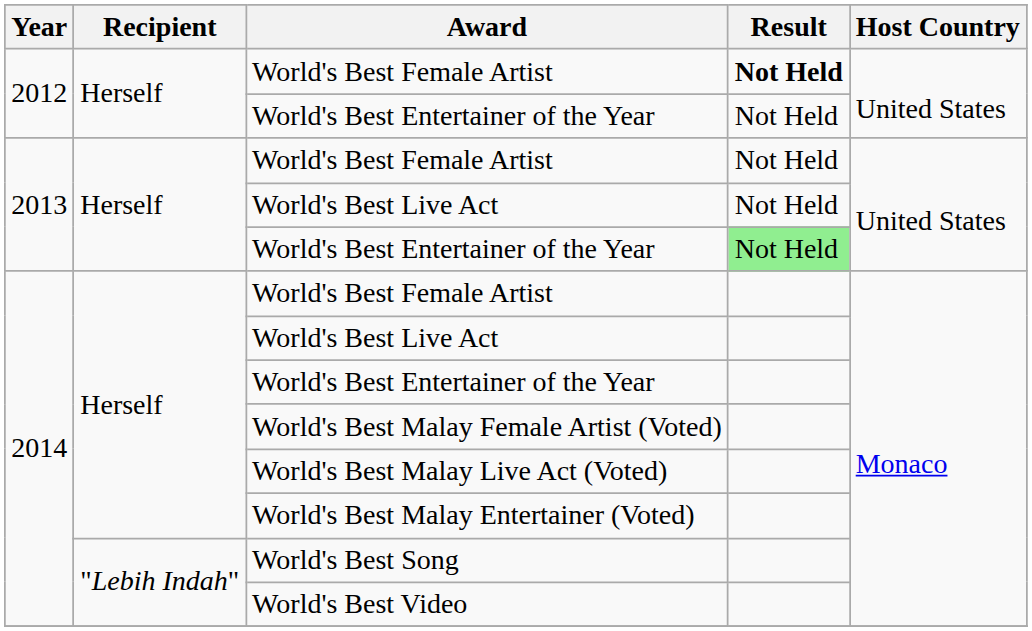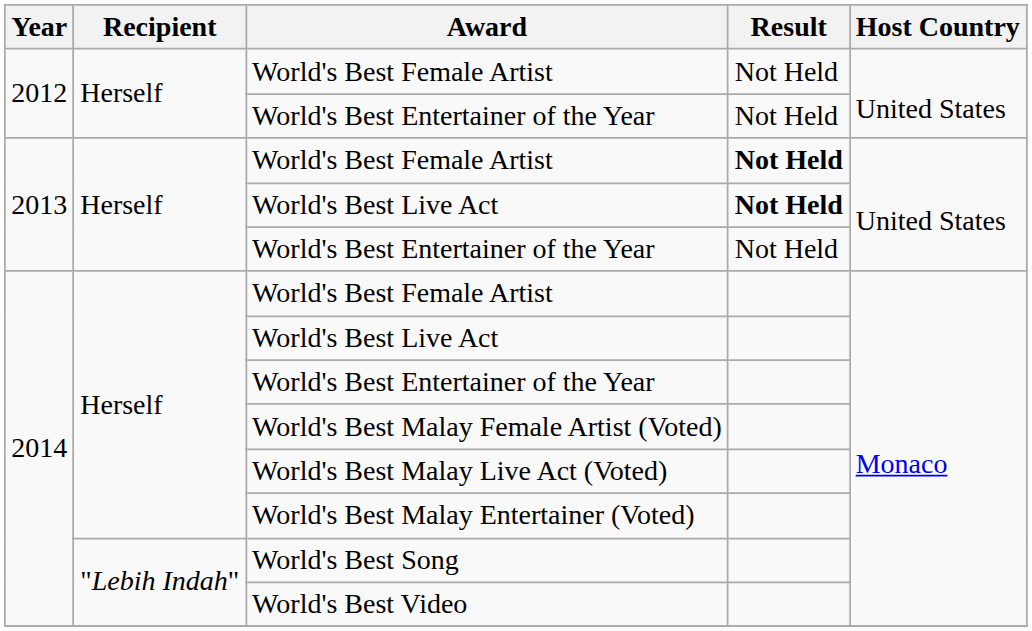(789, 71) bold -> (786, 71) normal
(786, 159) normal -> (789, 159) bold
(786, 204) normal -> (789, 204) bold
(786, 248) lightgreen background -> (786, 248) no background
